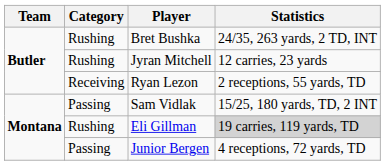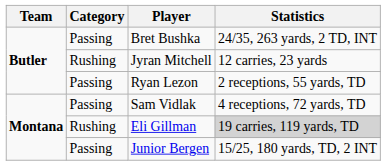(91, 38) Rushing -> (91, 38) Passing
(96, 82) Receiving -> (91, 82) Passing
(298, 104) 15/25, 180 yards, TD, 2 INT -> (292, 104) 4 receptions, 72 yards, TD
(292, 148) 4 receptions, 72 yards, TD -> (298, 148) 15/25, 180 yards, TD, 2 INT
